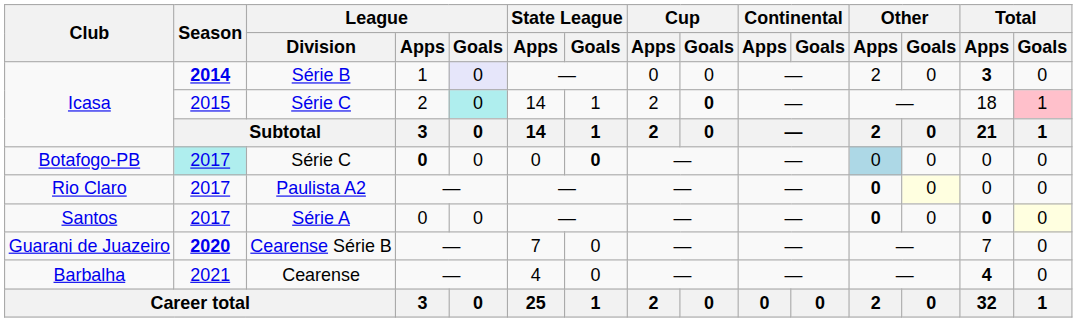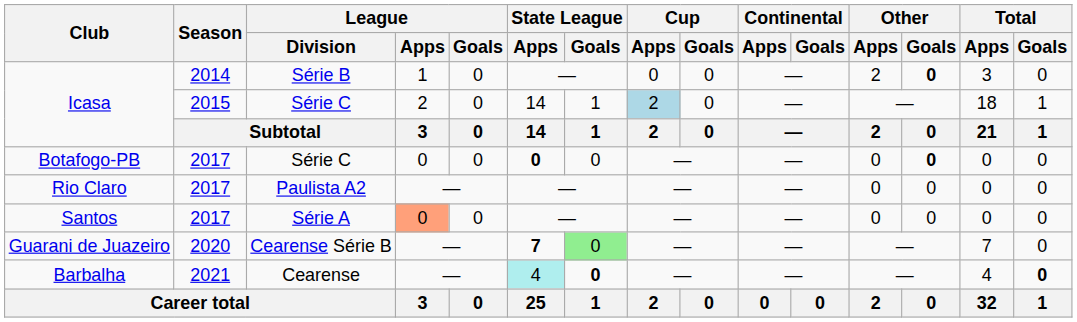(210, 75) bold -> (210, 75) normal
(478, 75) lavender background -> (478, 75) no background
(931, 75) normal -> (931, 75) bold
(987, 75) bold -> (987, 75) normal
(478, 103) paleturquoise background -> (478, 103) no background
(653, 103) no background -> (653, 103) lightblue background
(709, 103) bold -> (709, 103) normal
(1042, 103) pink background -> (1042, 103) no background
(210, 160) paleturquoise background -> (210, 160) no background
(422, 160) bold -> (422, 160) normal
(536, 160) normal -> (536, 160) bold
(596, 160) bold -> (596, 160) normal
(876, 160) lightblue background -> (876, 160) no background
(931, 160) normal -> (931, 160) bold
(876, 189) bold -> (876, 189) normal
(931, 189) lightyellow background -> (931, 189) no background
(422, 217) no background -> (422, 217) lightsalmon background
(876, 217) bold -> (876, 217) normal
(987, 217) bold -> (987, 217) normal
(1042, 217) lightyellow background -> (1042, 217) no background
(210, 246) bold -> (210, 246) normal
(536, 246) normal -> (536, 246) bold
(596, 246) no background -> (596, 246) lightgreen background
(536, 274) no background -> (536, 274) paleturquoise background
(596, 274) normal -> (596, 274) bold
(987, 274) bold -> (987, 274) normal
(1042, 274) normal -> (1042, 274) bold
